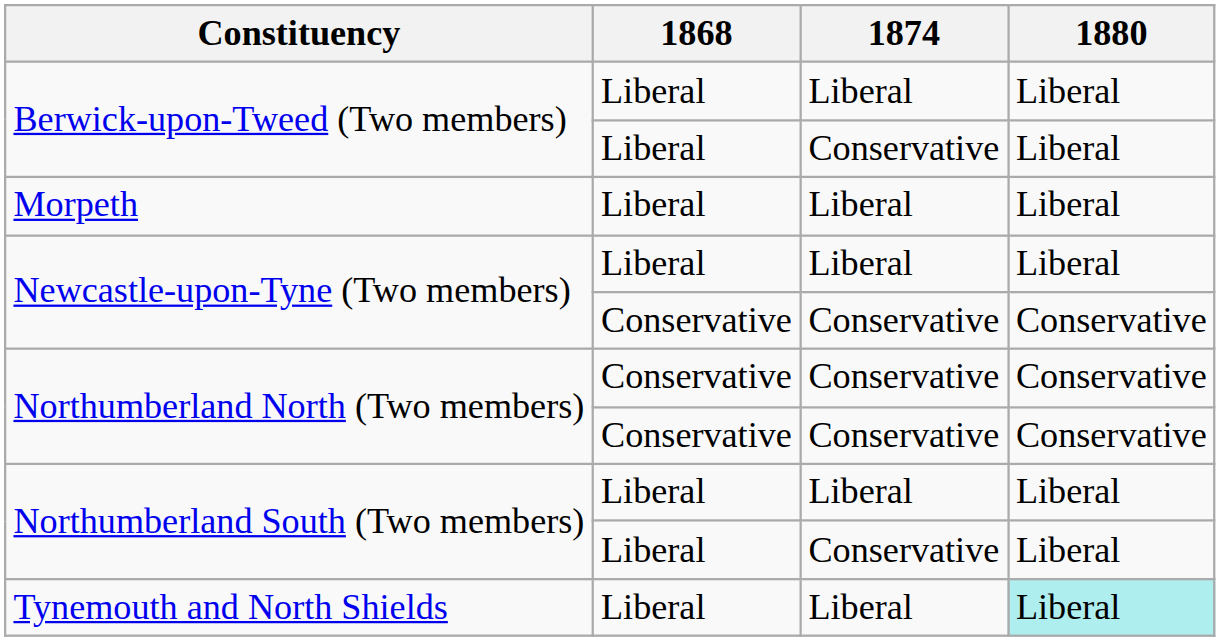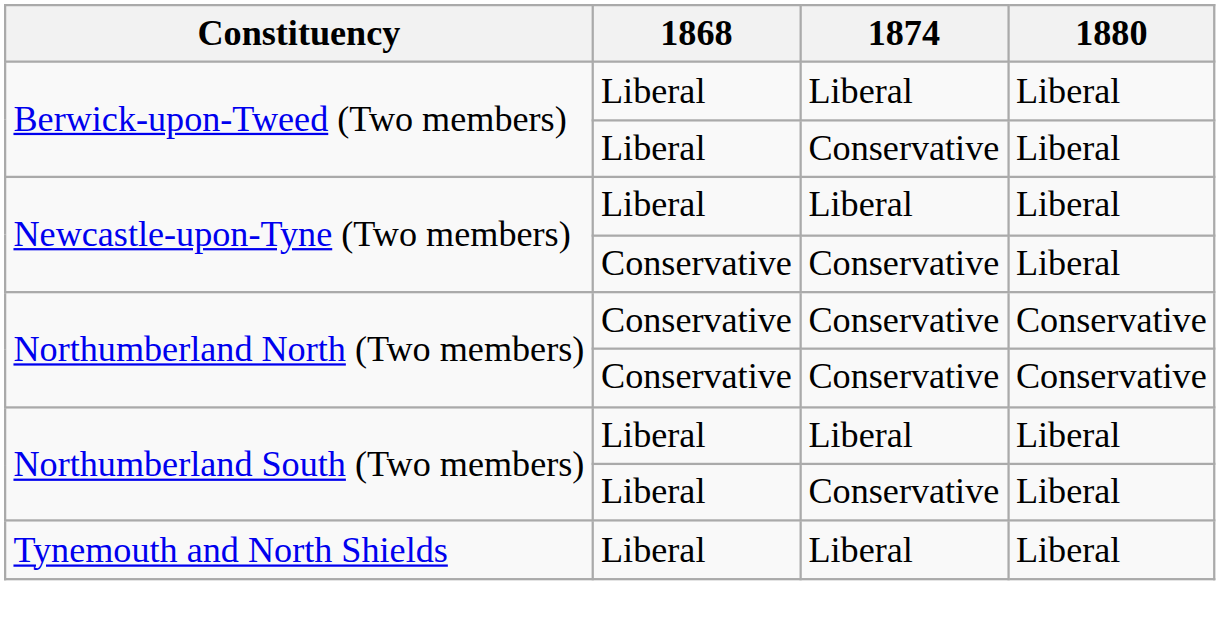- row: (76, 205)
(1111, 319) Conservative -> (1068, 262) Liberal
(1068, 606) paleturquoise background -> (1068, 549) no background
